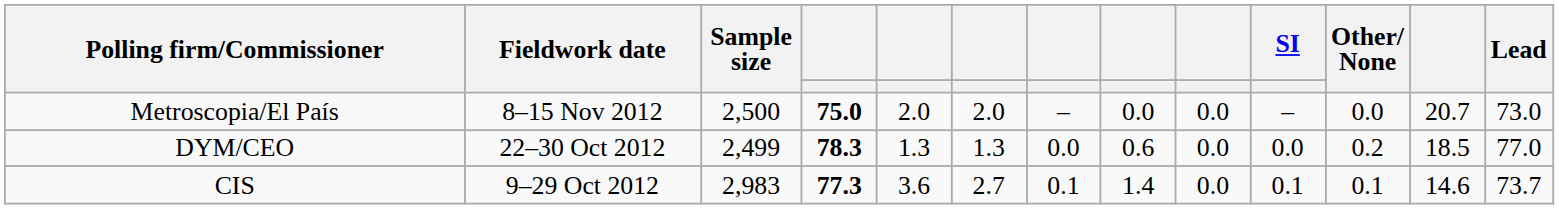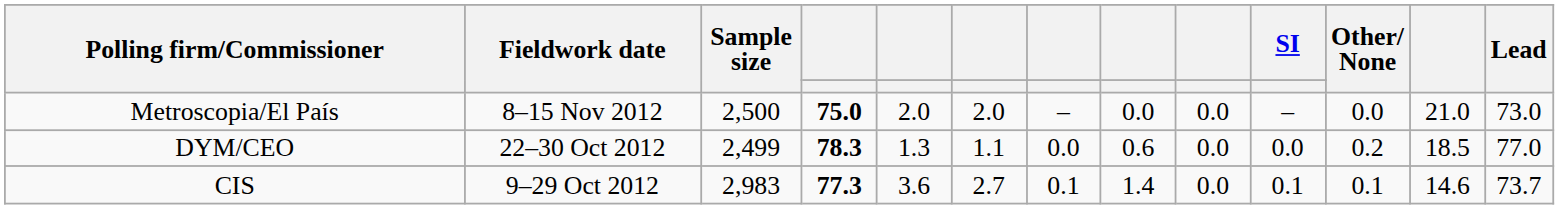(1447, 111) 20.7 -> (1447, 111) 21.0
(989, 148) 1.3 -> (989, 148) 1.1
